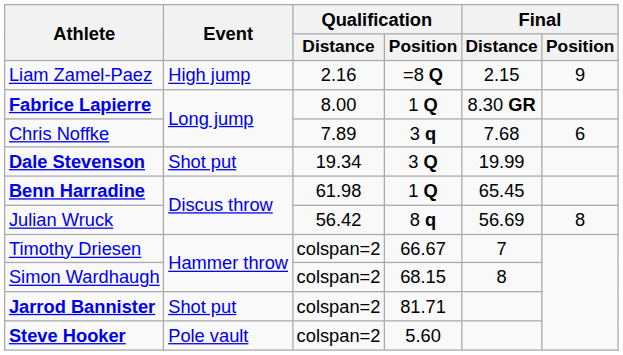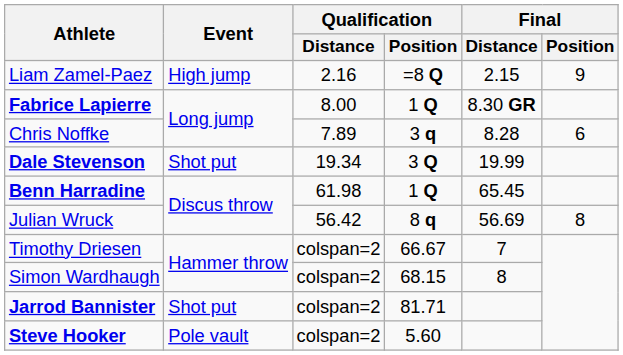(502, 133) 7.68 -> (502, 133) 8.28
